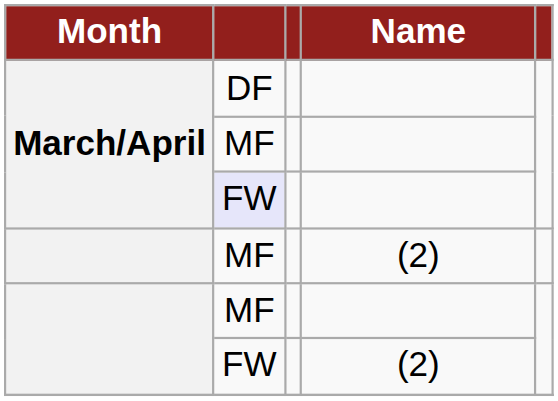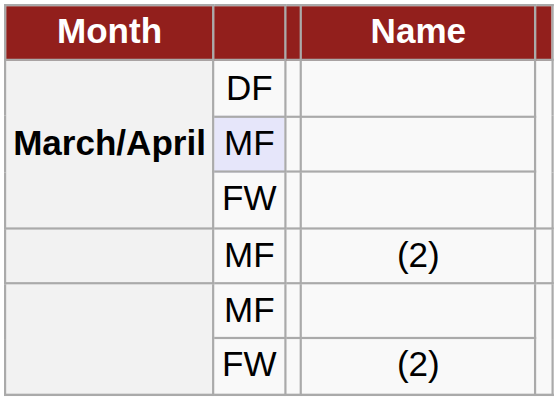(249, 143) no background -> (249, 143) lavender background
(249, 198) lavender background -> (249, 198) no background
